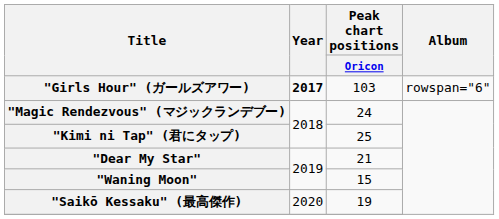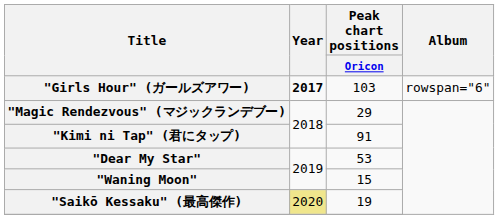(364, 112) 24 -> (364, 112) 29
(364, 136) 25 -> (364, 136) 91
(364, 158) 21 -> (364, 158) 53
(308, 202) no background -> (308, 202) khaki background
